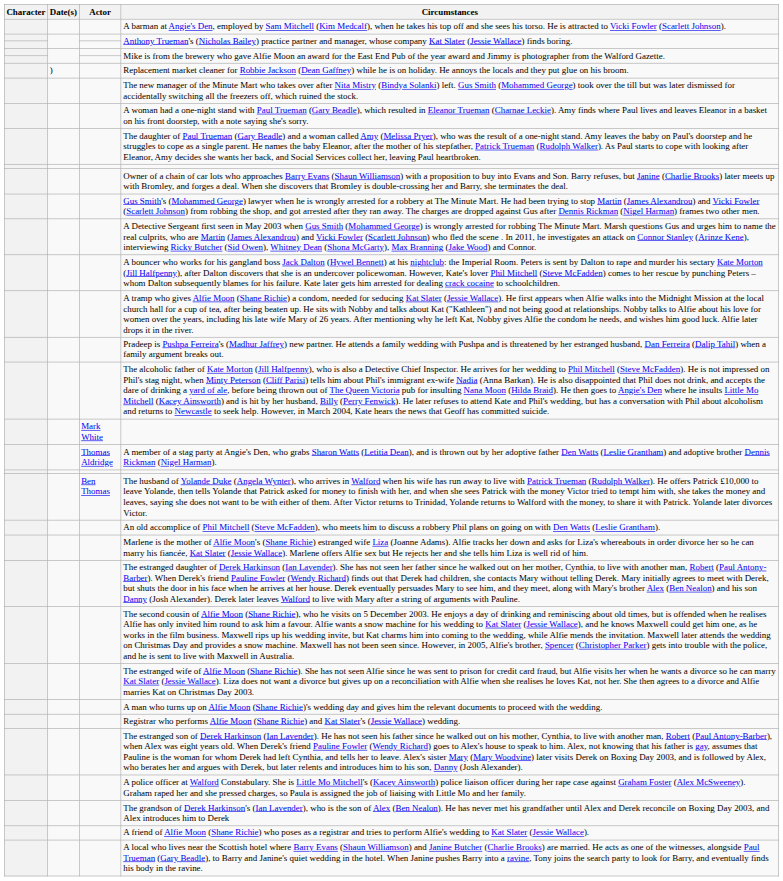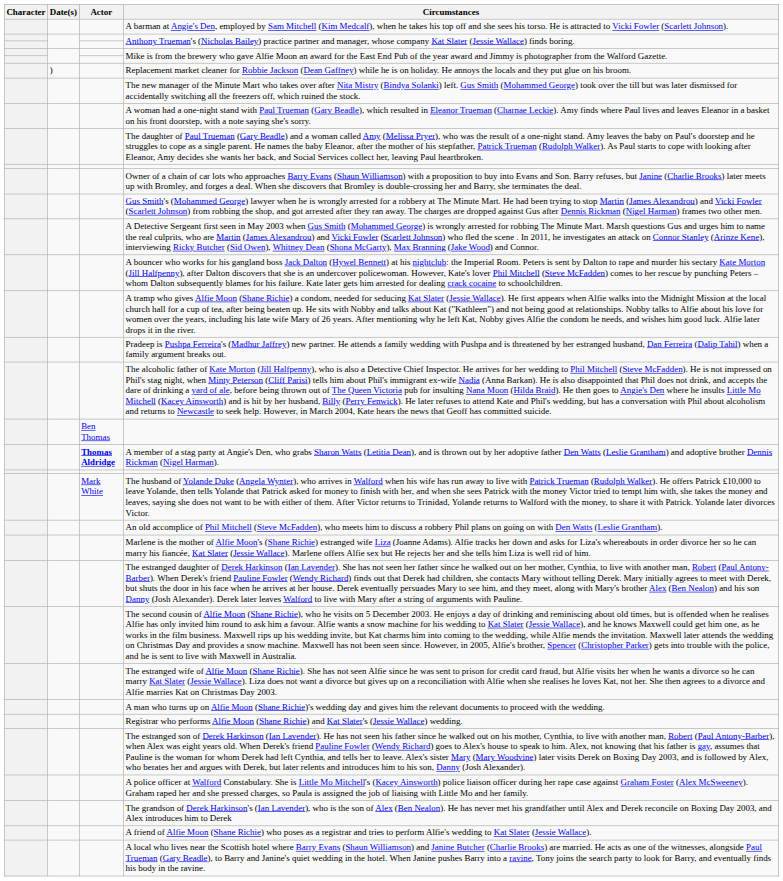(92, 432) Mark White -> (96, 432) Ben Thomas
(97, 457) normal -> (98, 457) bold
(96, 487) Ben Thomas -> (92, 487) Mark White
